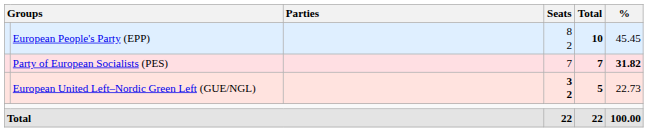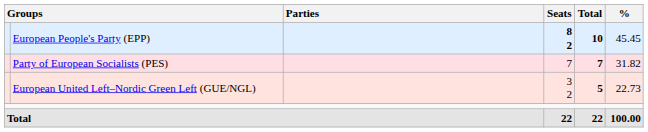(569, 38) normal -> (569, 38) bold
(628, 63) bold -> (628, 63) normal
(569, 88) bold -> (569, 88) normal
